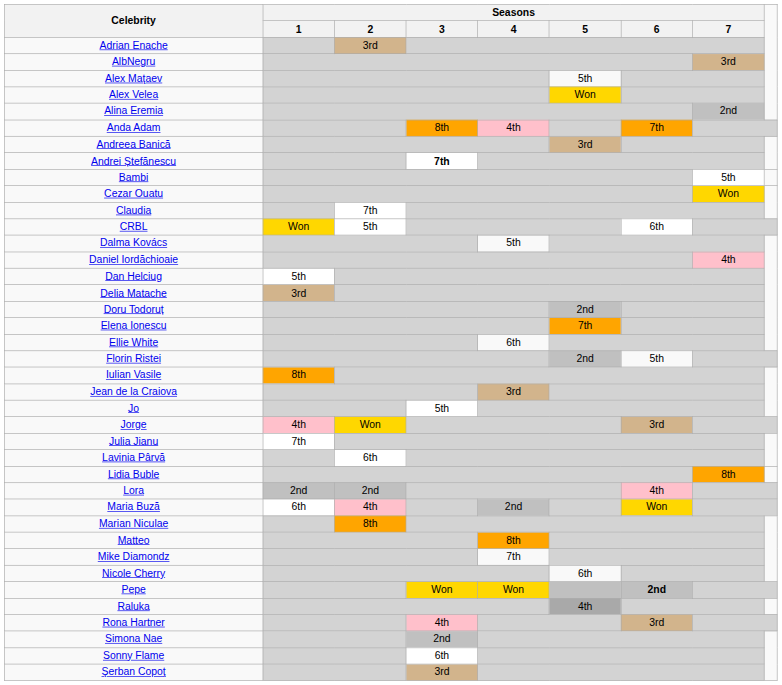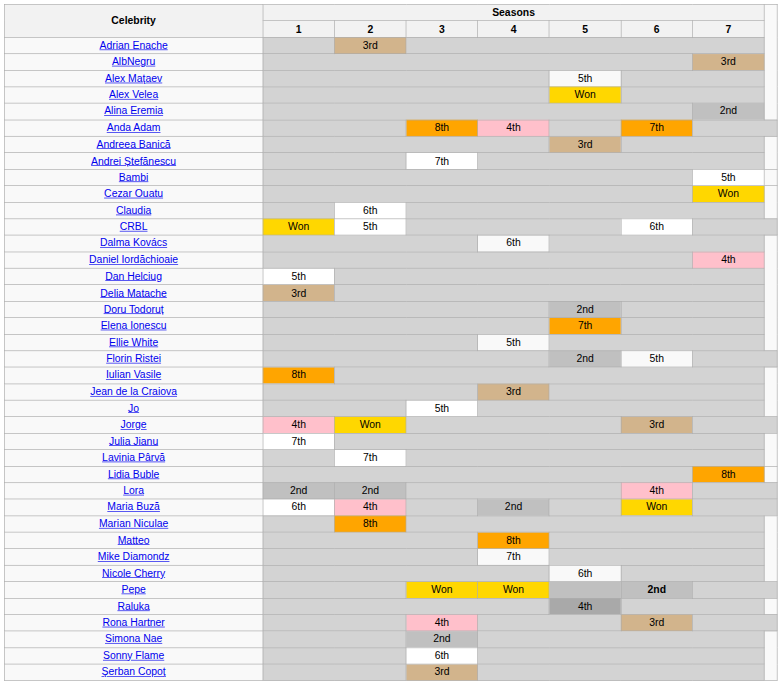(442, 161) bold -> (442, 161) normal
(370, 210) 7th -> (370, 210) 6th
(514, 243) 5th -> (514, 243) 6th
(514, 342) 6th -> (514, 342) 5th
(370, 458) 6th -> (370, 458) 7th
